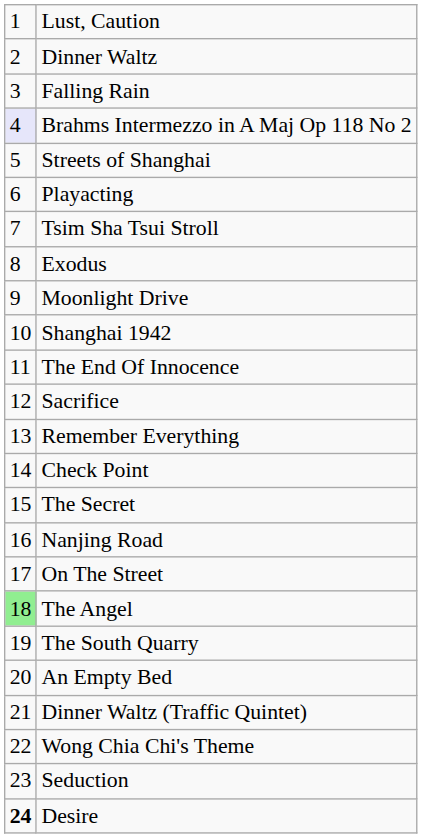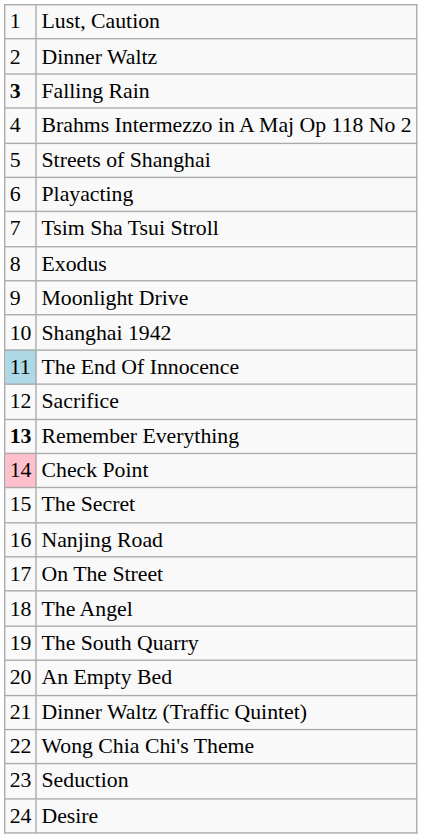(15, 90) normal -> (15, 90) bold
(15, 125) lavender background -> (15, 125) no background
(20, 366) no background -> (20, 366) lightblue background
(21, 435) normal -> (21, 435) bold
(21, 470) no background -> (21, 470) pink background
(21, 608) lightgreen background -> (21, 608) no background
(21, 815) bold -> (21, 815) normal
